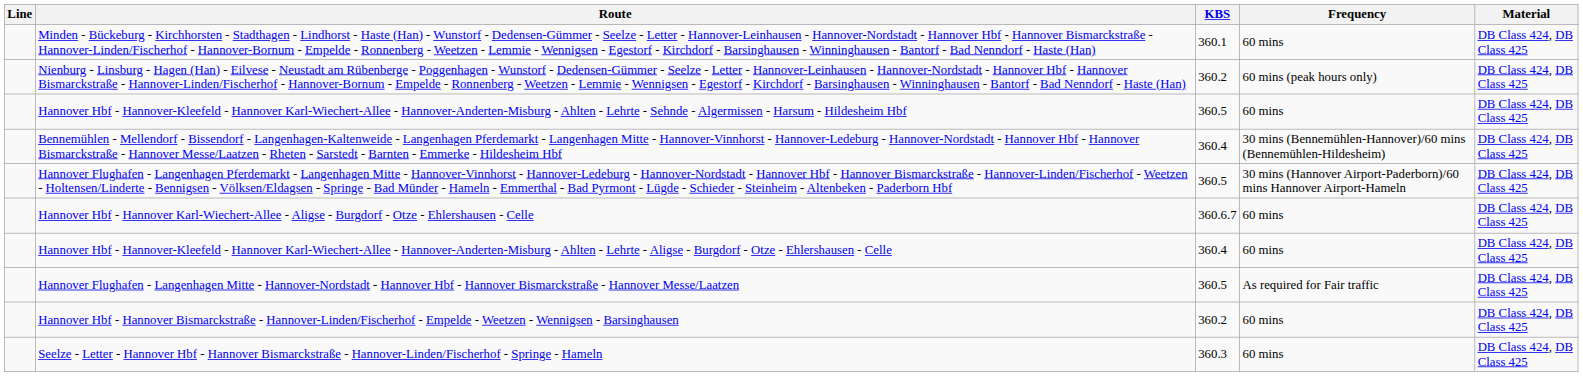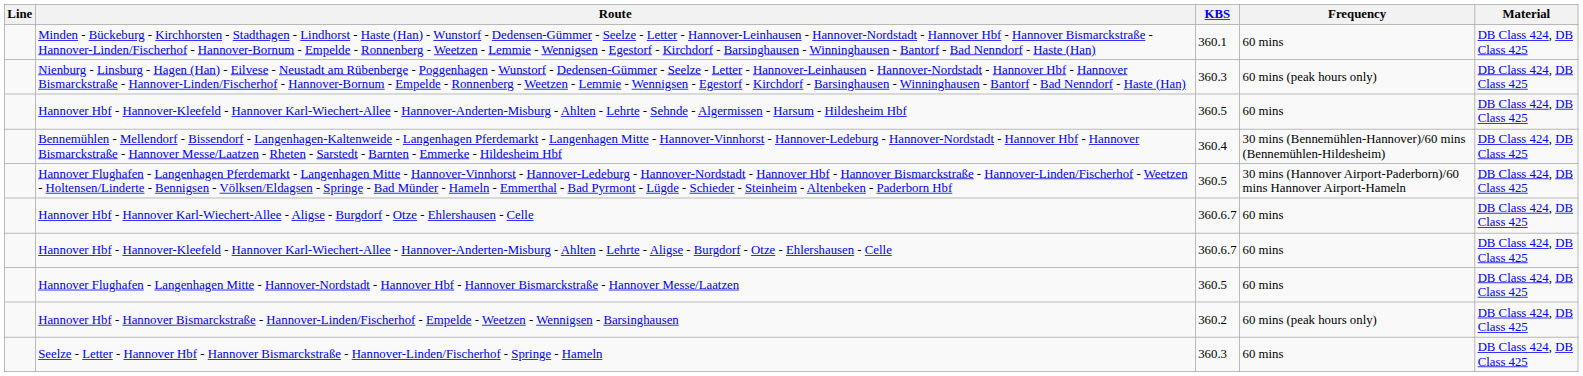(1213, 76) 360.2 -> (1213, 76) 360.3
(1213, 250) 360.4 -> (1217, 250) 360.6.7
(1311, 285) As required for Fair traffic -> (1263, 285) 60 mins
(1263, 319) 60 mins -> (1310, 319) 60 mins (peak hours only)
